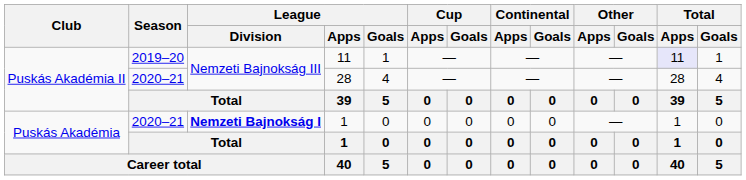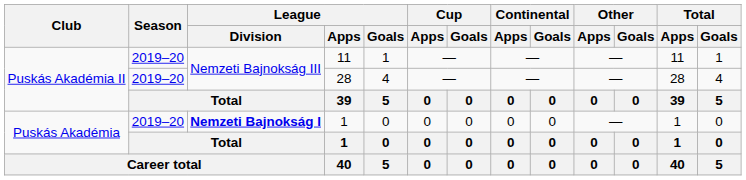(677, 57) lavender background -> (677, 57) no background
(158, 79) 2020–21 -> (158, 79) 2019–20
(158, 121) 2020–21 -> (158, 121) 2019–20
